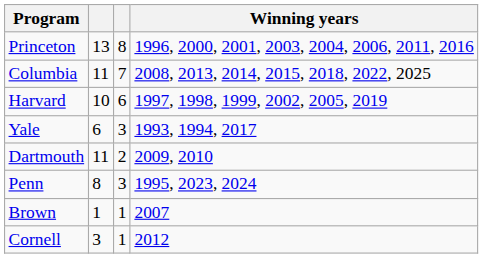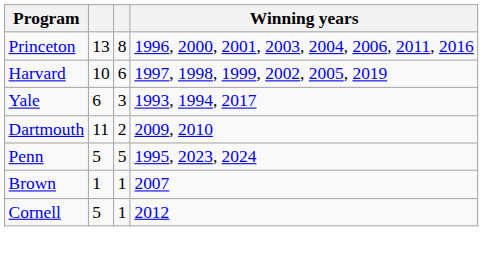- row: (43, 73)
(97, 184) 8 -> (97, 156) 5
(122, 184) 3 -> (122, 156) 5
(97, 239) 3 -> (97, 211) 5
